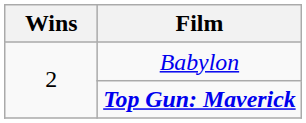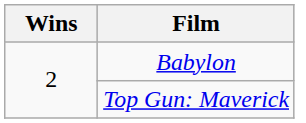(199, 99) bold -> (196, 99) normal
